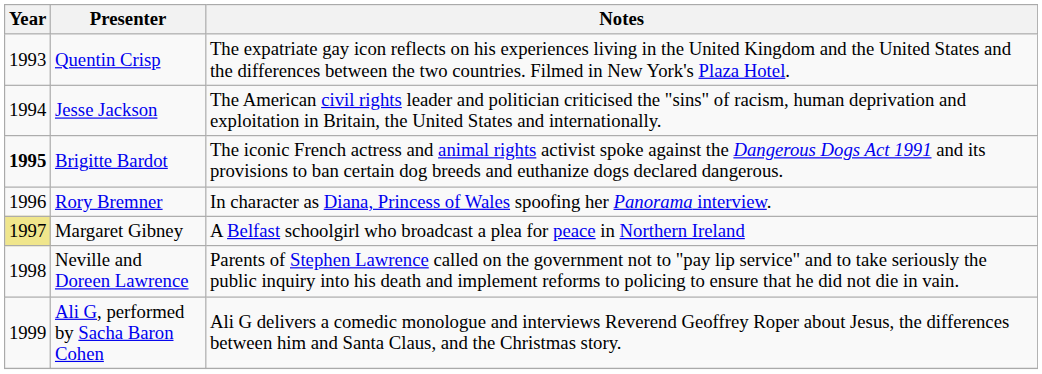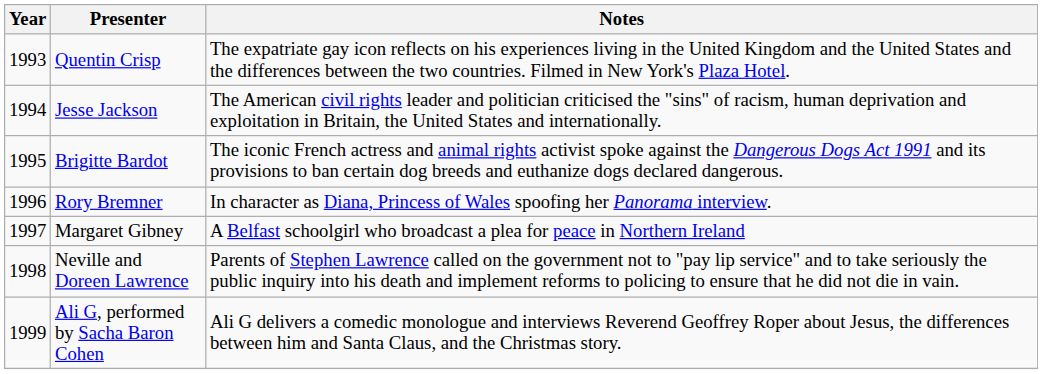(28, 161) bold -> (28, 161) normal
(28, 230) khaki background -> (28, 230) no background
